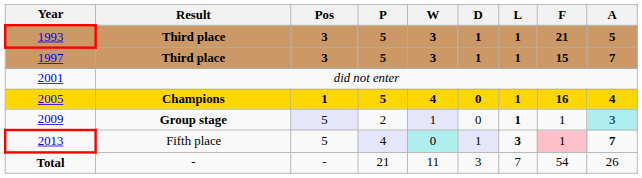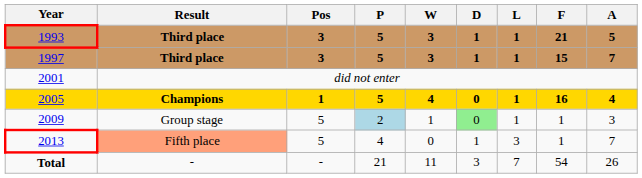(193, 119) bold -> (192, 119) normal
(324, 119) lavender background -> (321, 119) no background
(383, 119) no background -> (380, 119) lightblue background
(433, 119) lavender background -> (431, 119) no background
(478, 119) no background -> (477, 119) lightgreen background
(518, 119) bold -> (517, 119) normal
(612, 119) paleturquoise background -> (612, 119) no background
(194, 141) no background -> (192, 141) lightsalmon background
(383, 141) lavender background -> (380, 141) no background
(433, 141) paleturquoise background -> (431, 141) no background
(478, 141) lavender background -> (477, 141) no background
(518, 141) bold -> (517, 141) normal
(562, 141) pink background -> (561, 141) no background
(612, 141) bold -> (612, 141) normal
